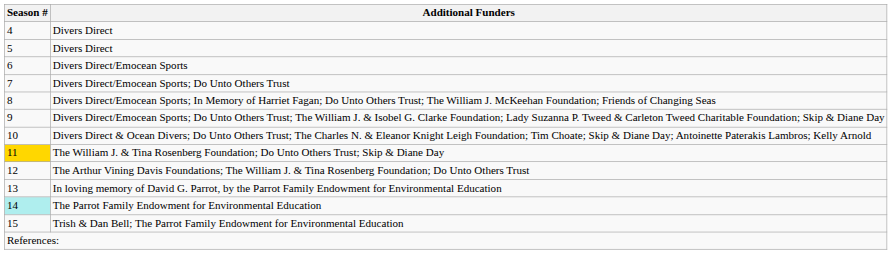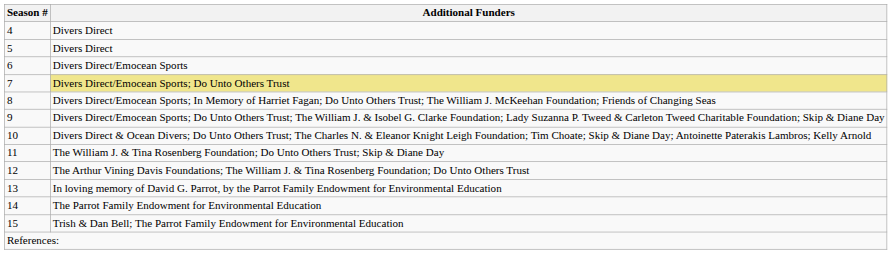(171, 83) no background -> (171, 83) khaki background
(12, 153) gold background -> (12, 153) no background
(12, 205) paleturquoise background -> (12, 205) no background
